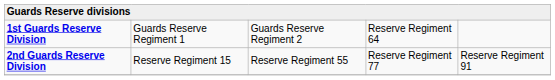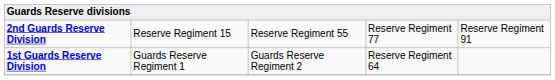rows swapped: (54, 34) <-> (56, 61)
